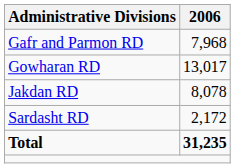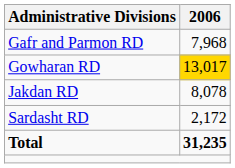(205, 67) no background -> (205, 67) gold background
